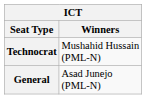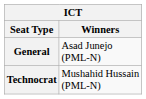rows swapped: (32, 79) <-> (32, 51)
